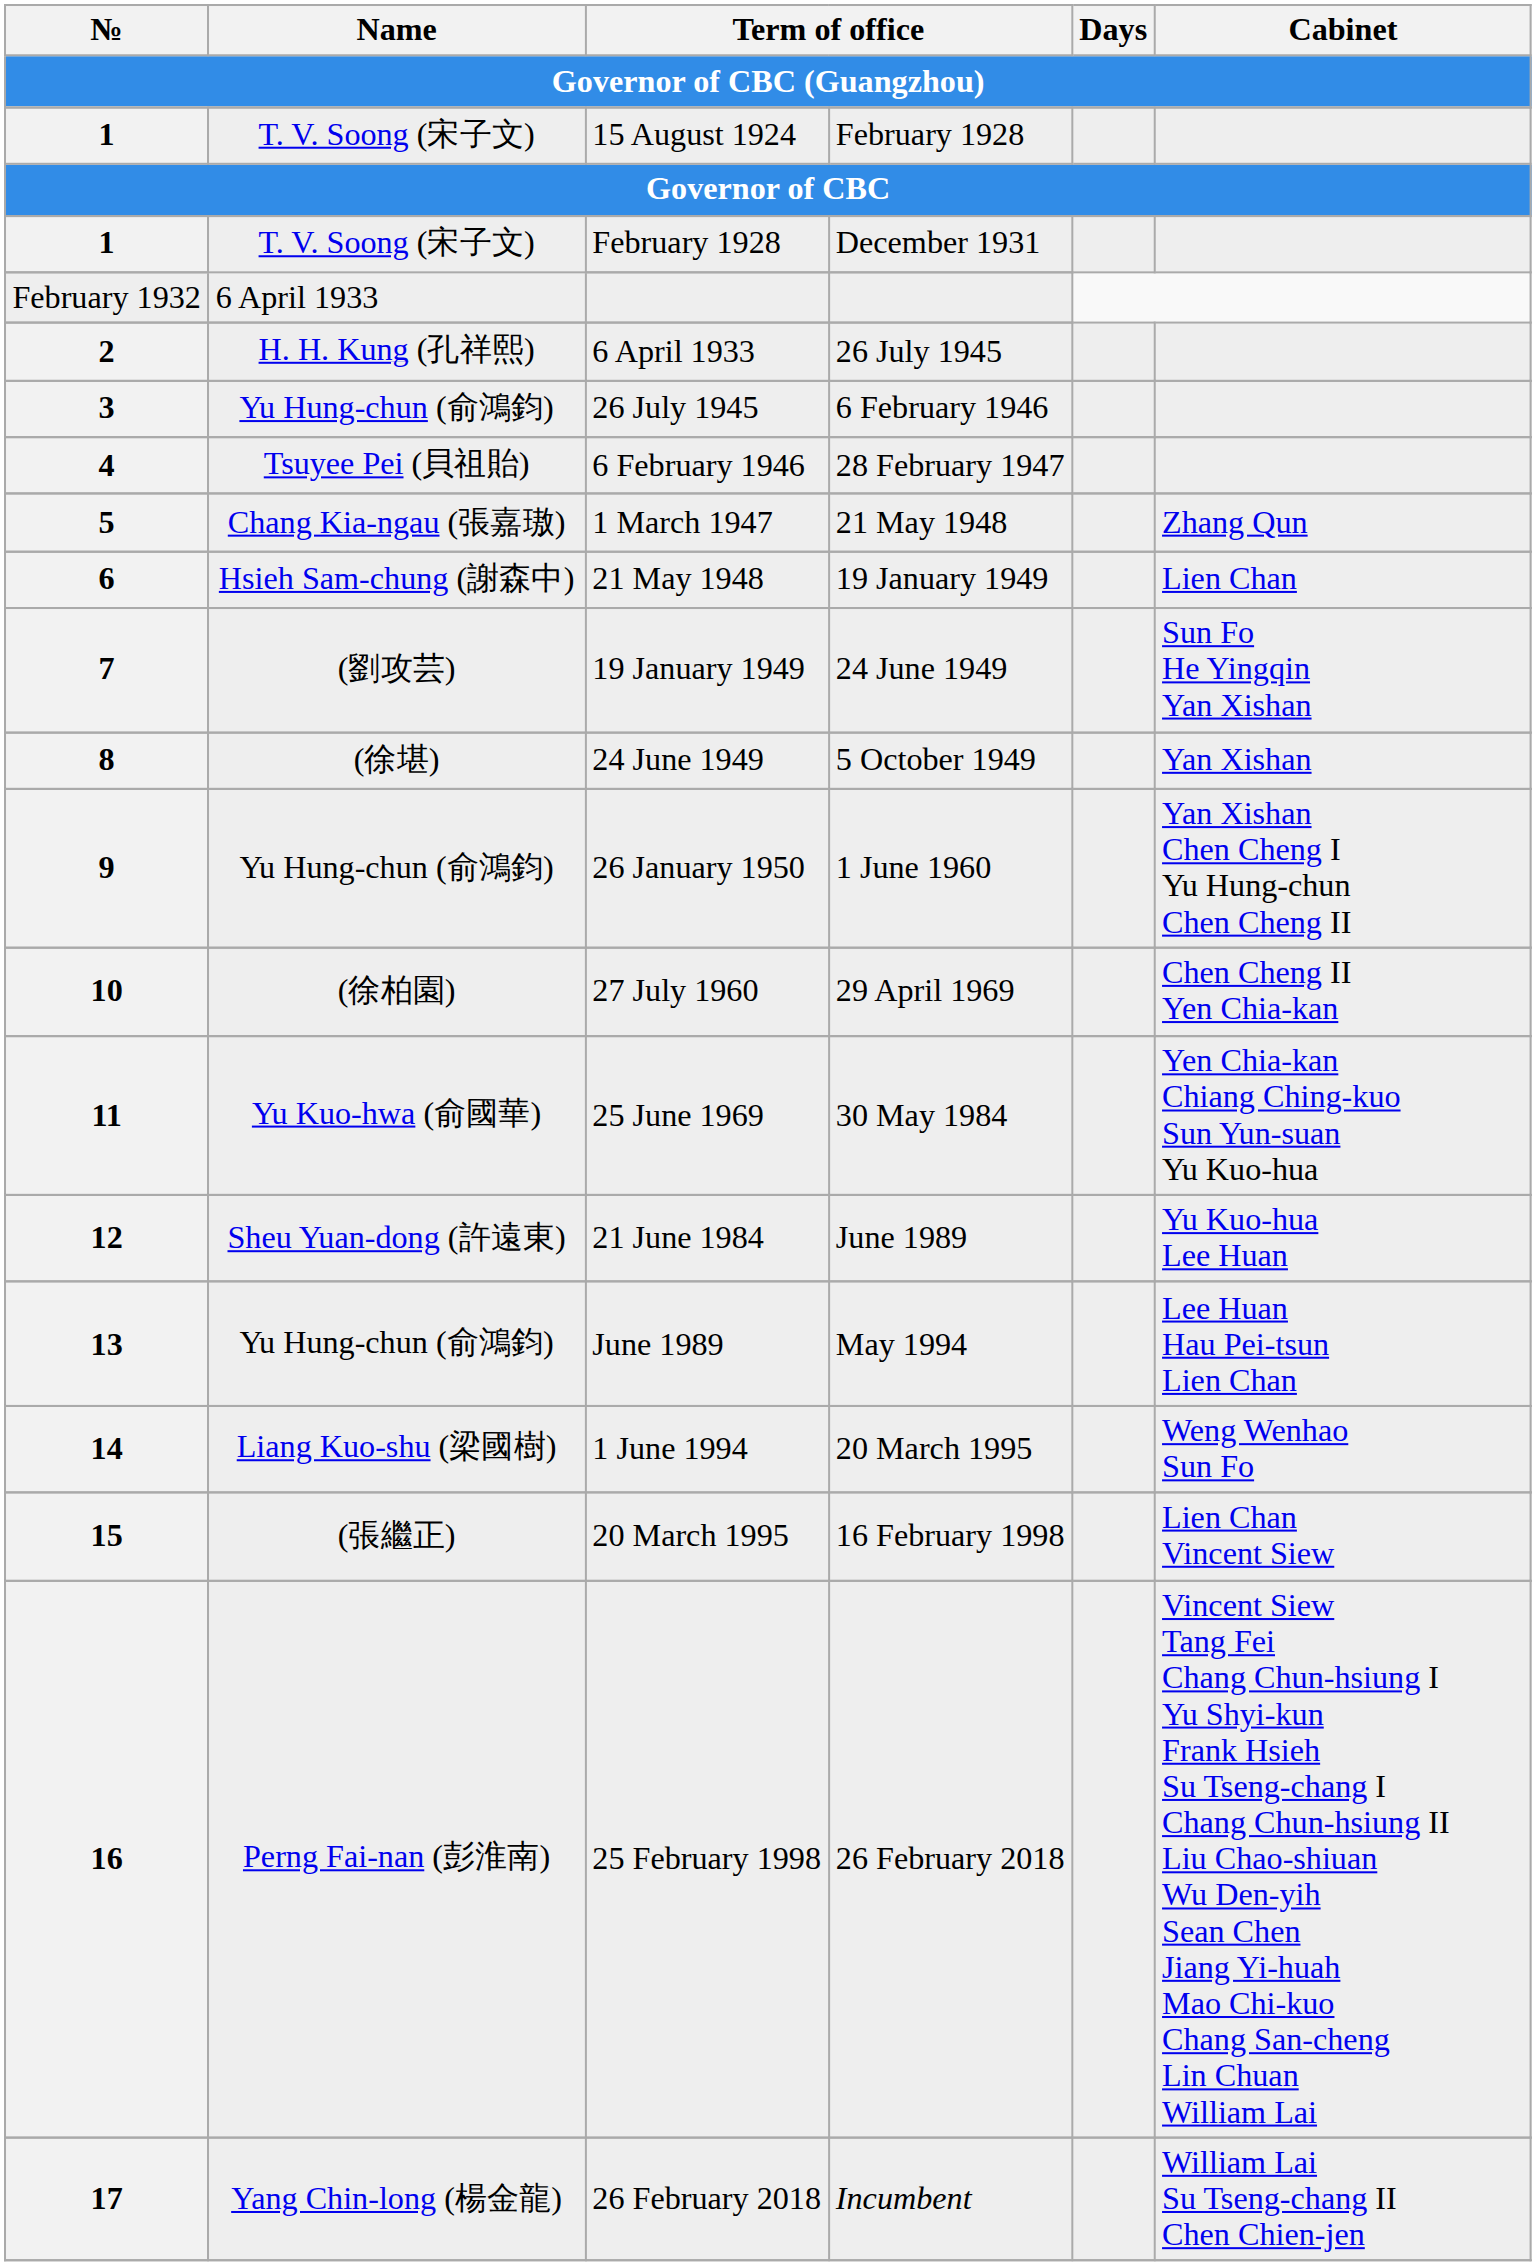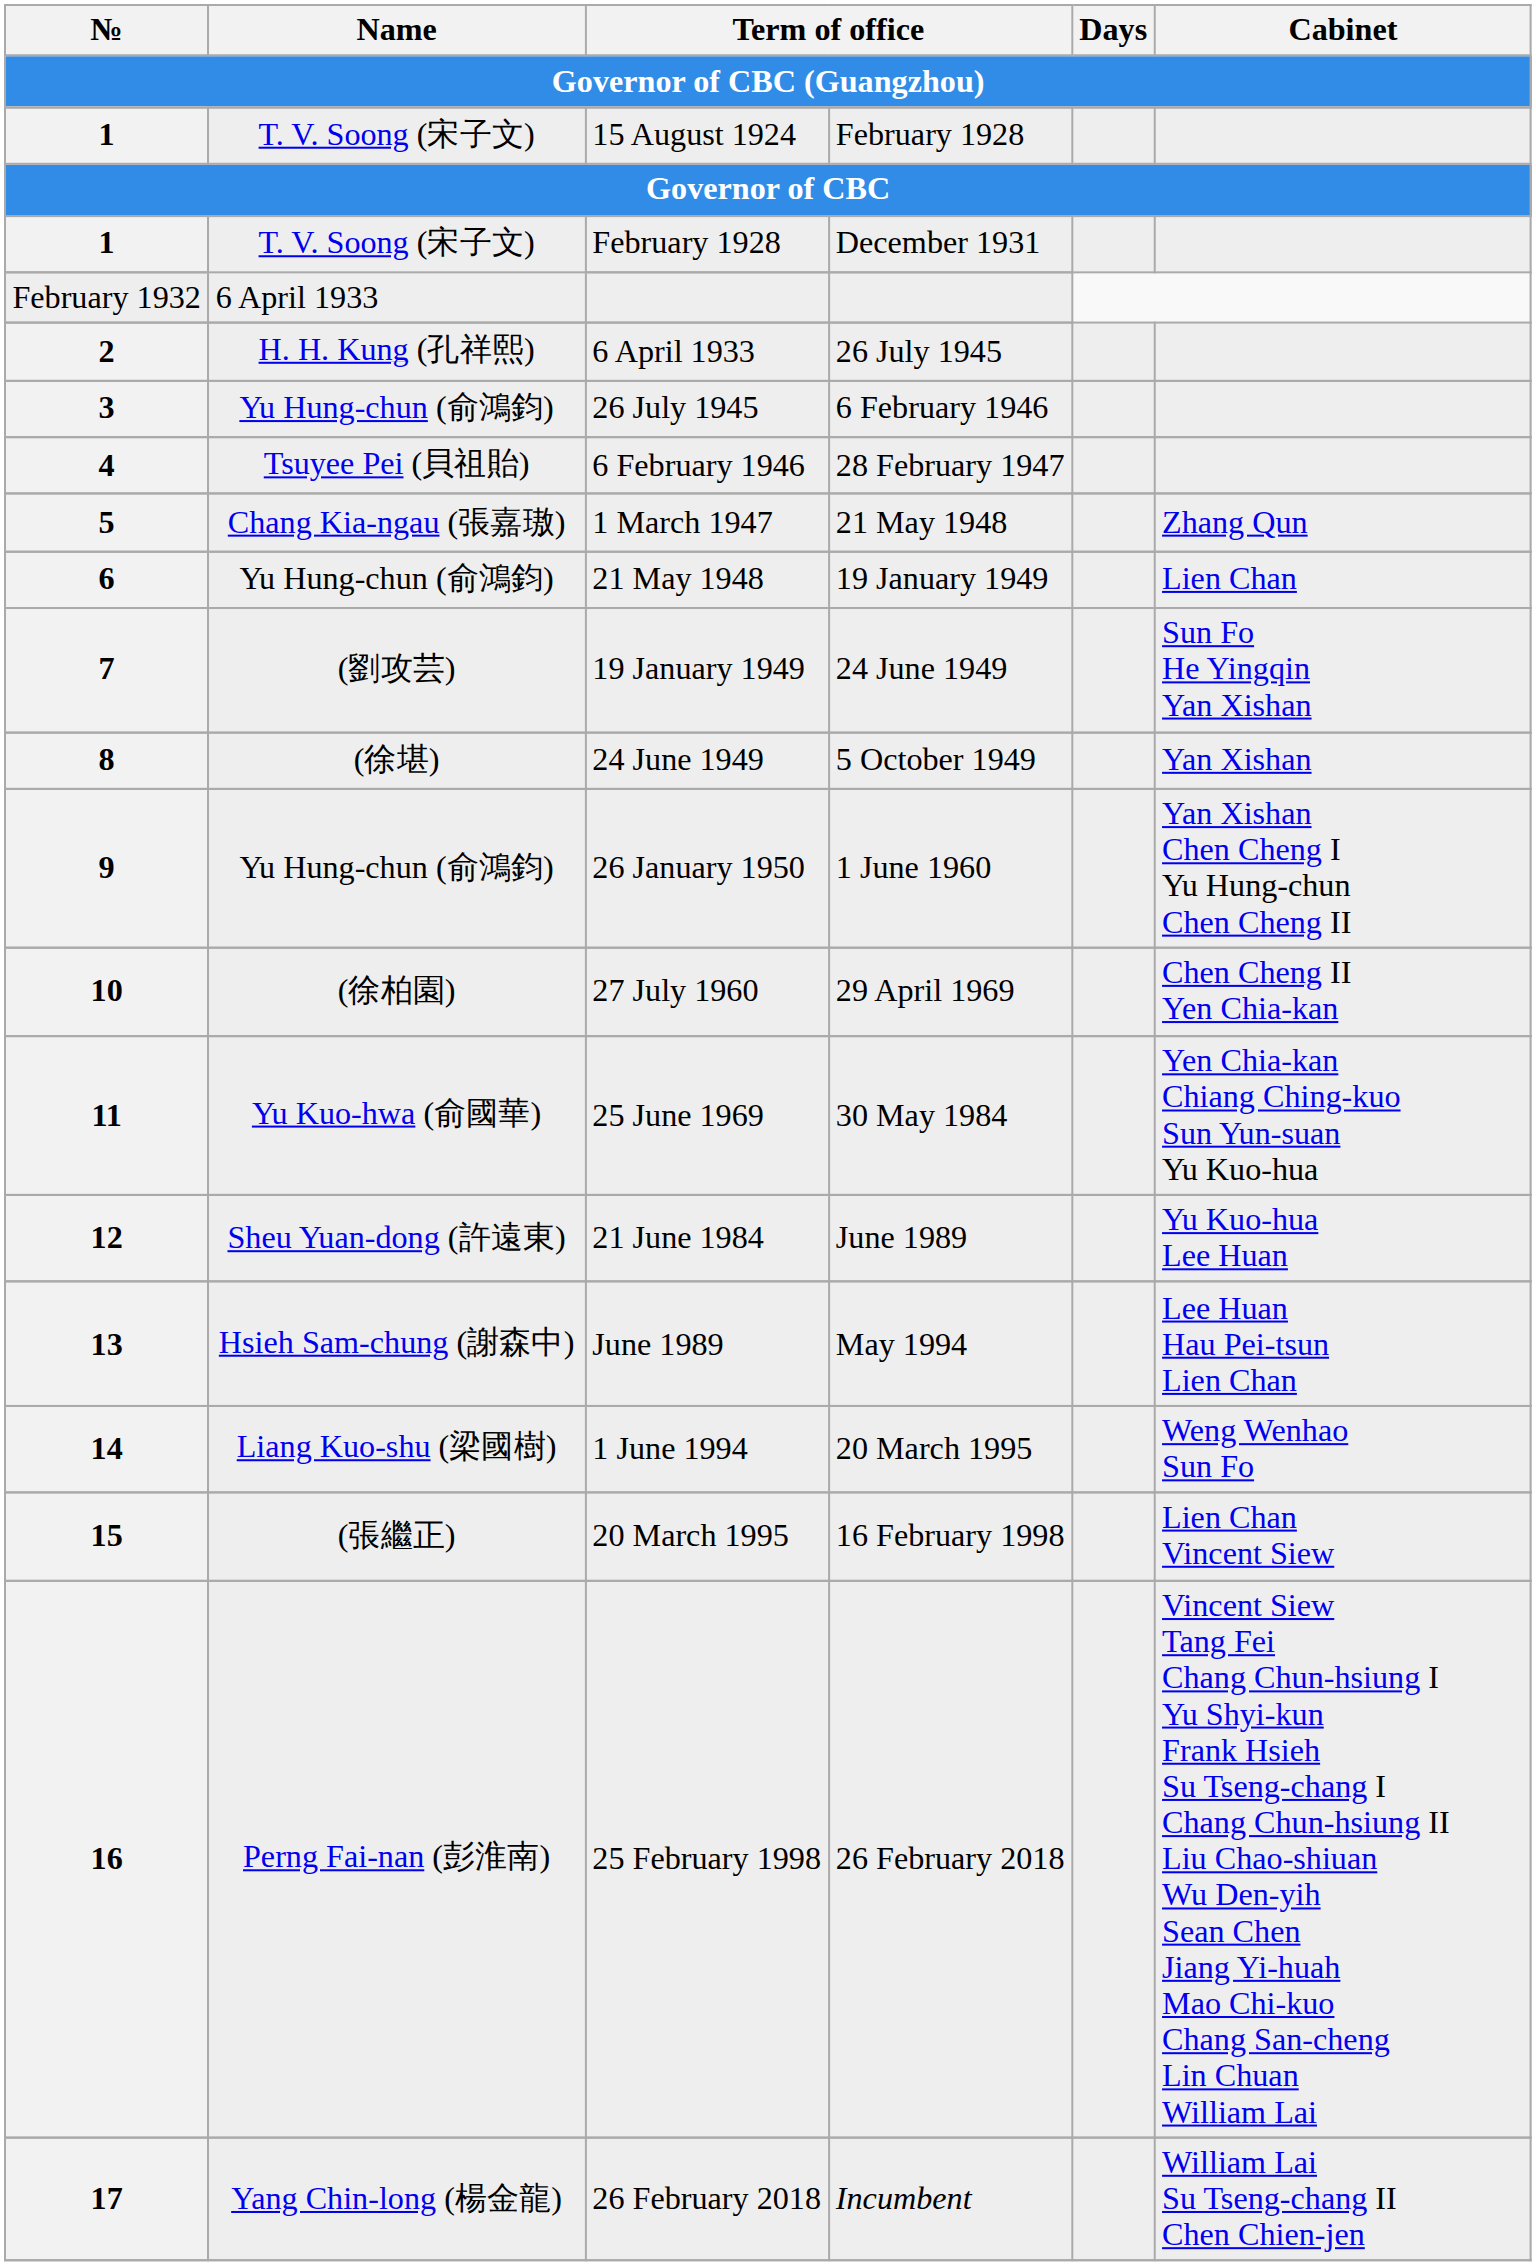(397, 578) Hsieh Sam-chung (謝森中) -> (397, 578) Yu Hung-chun (俞鴻鈞)
(397, 1342) Yu Hung-chun (俞鴻鈞) -> (397, 1342) Hsieh Sam-chung (謝森中)
